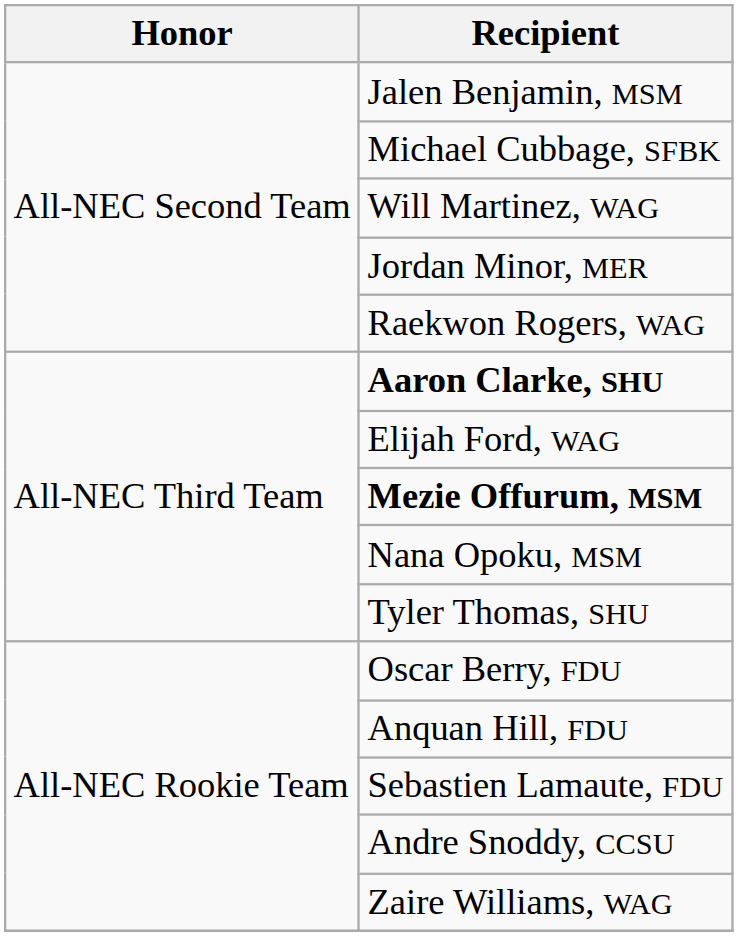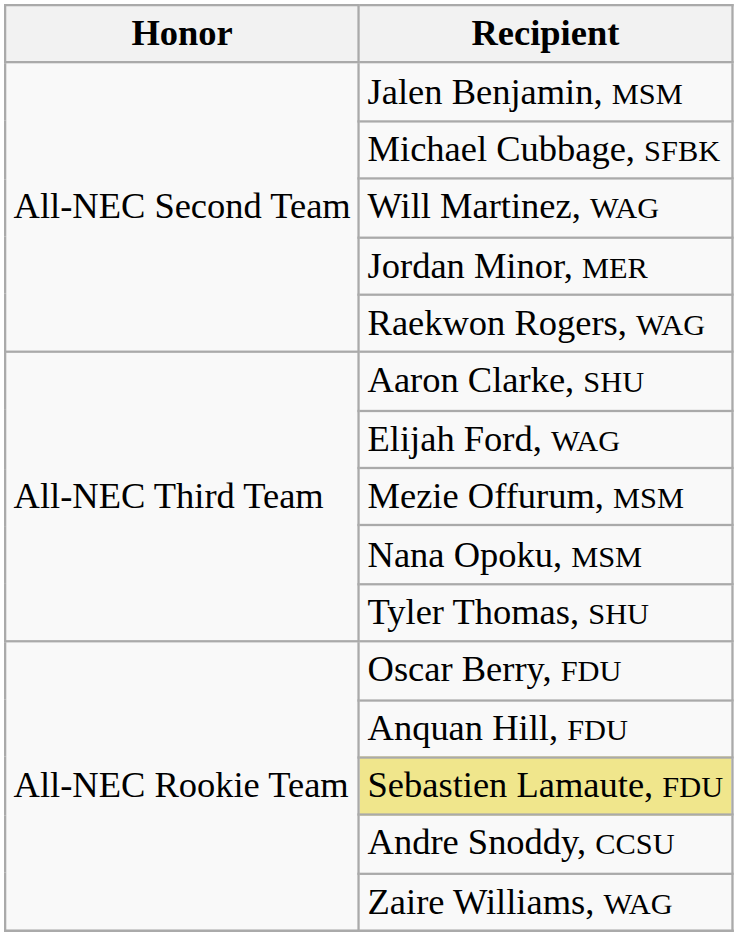(516, 380) bold -> (506, 380) normal
(535, 496) bold -> (526, 496) normal
(545, 785) no background -> (545, 785) khaki background
